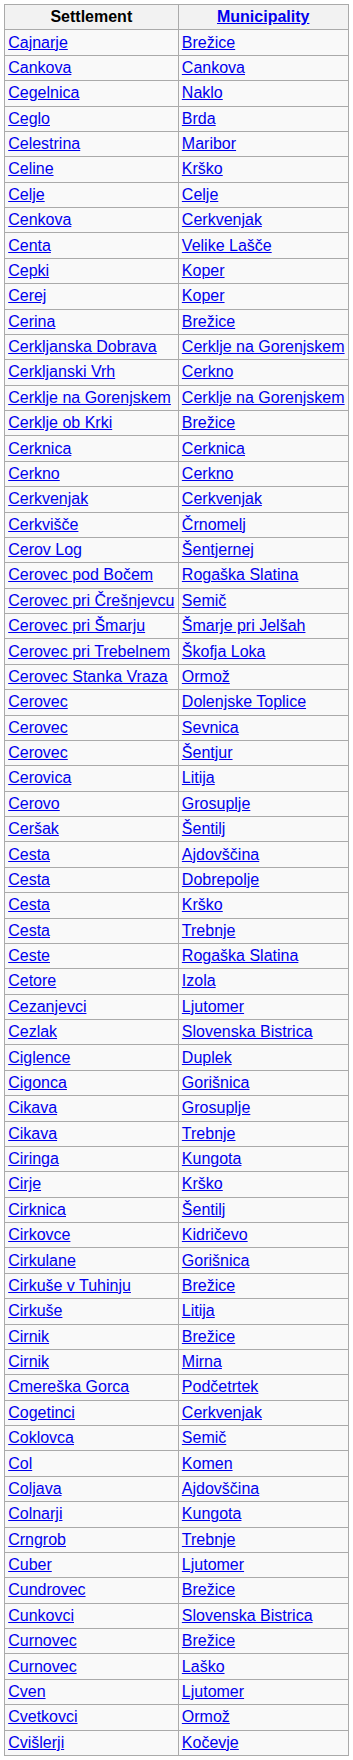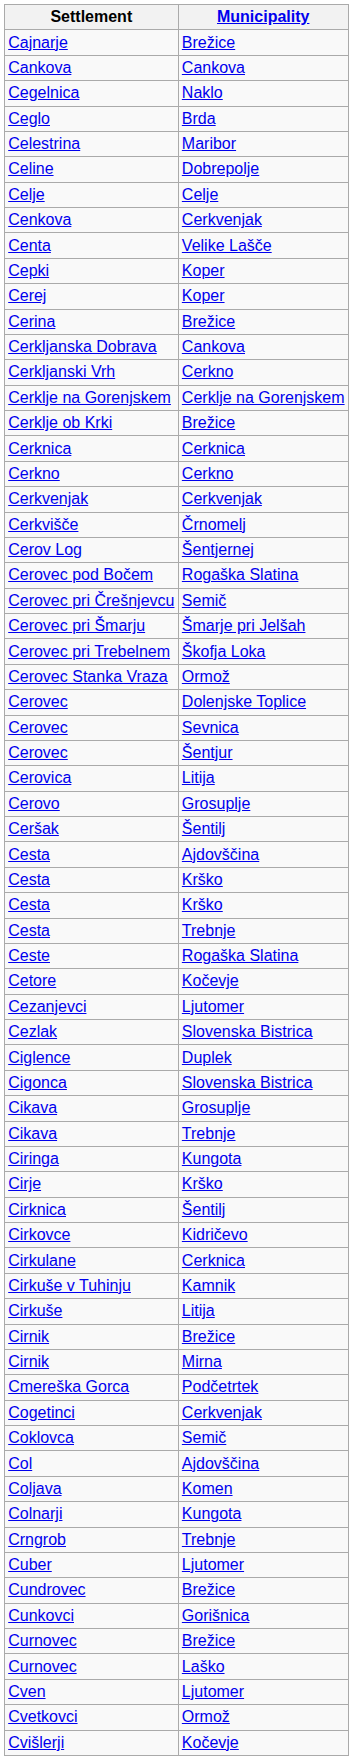(202, 169) Krško -> (221, 169) Dobrepolje
(263, 347) Cerklje na Gorenjskem -> (213, 347) Cankova
(221, 879) Dobrepolje -> (202, 879) Krško
(199, 981) Izola -> (210, 981) Kočevje
(216, 1082) Gorišnica -> (247, 1082) Slovenska Bistrica
(216, 1260) Gorišnica -> (213, 1260) Cerknica
(209, 1285) Brežice -> (209, 1285) Kamnik
(207, 1463) Komen -> (221, 1463) Ajdovščina
(221, 1488) Ajdovščina -> (207, 1488) Komen
(247, 1615) Slovenska Bistrica -> (216, 1615) Gorišnica
